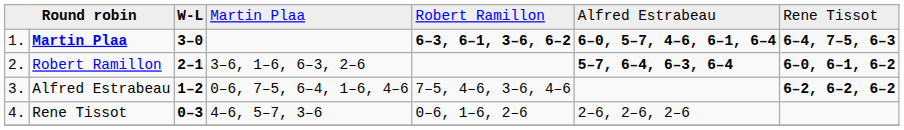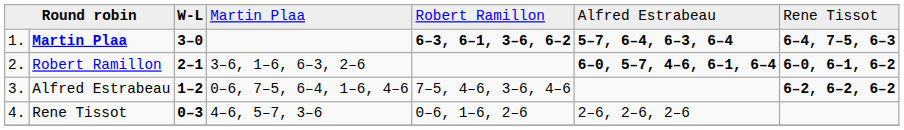(677, 41) 6–0, 5–7, 4–6, 6–1, 6–4 -> (655, 41) 5–7, 6–4, 6–3, 6–4
(655, 65) 5–7, 6–4, 6–3, 6–4 -> (677, 65) 6–0, 5–7, 4–6, 6–1, 6–4
